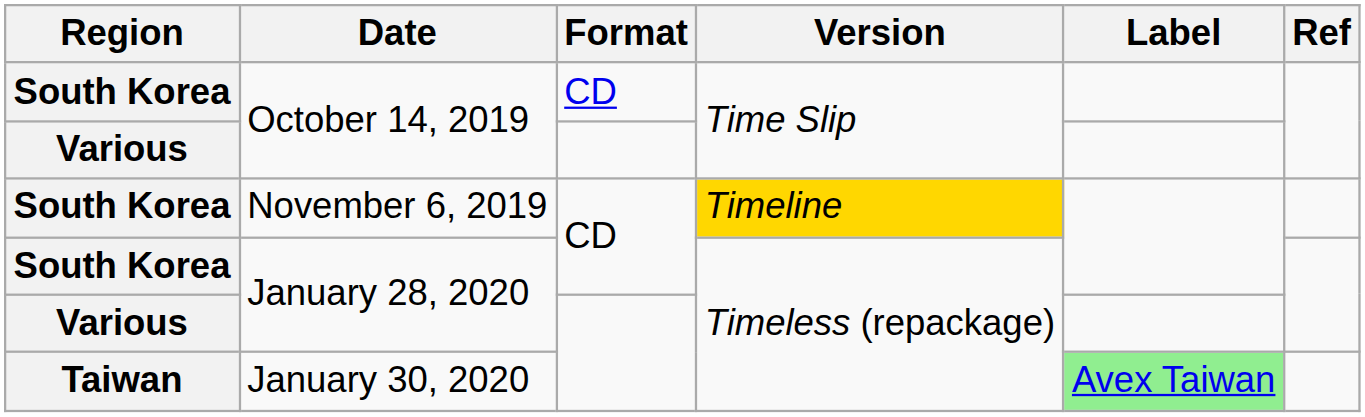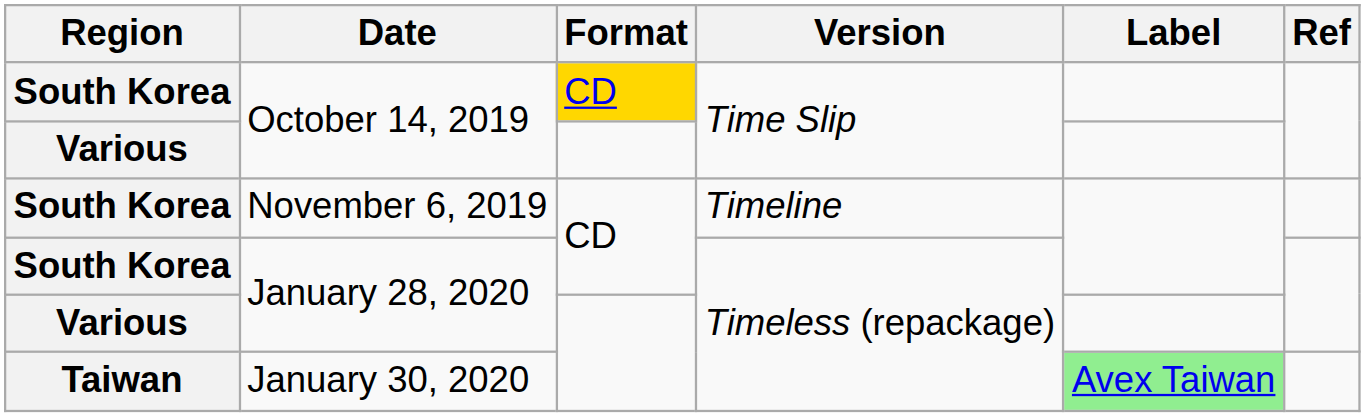(591, 91) no background -> (591, 91) gold background
(773, 206) gold background -> (773, 206) no background
